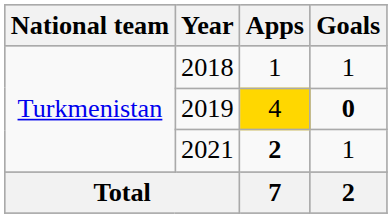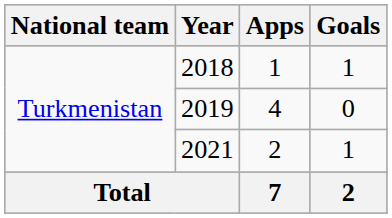(275, 108) gold background -> (275, 108) no background
(348, 108) bold -> (348, 108) normal
(275, 150) bold -> (275, 150) normal
